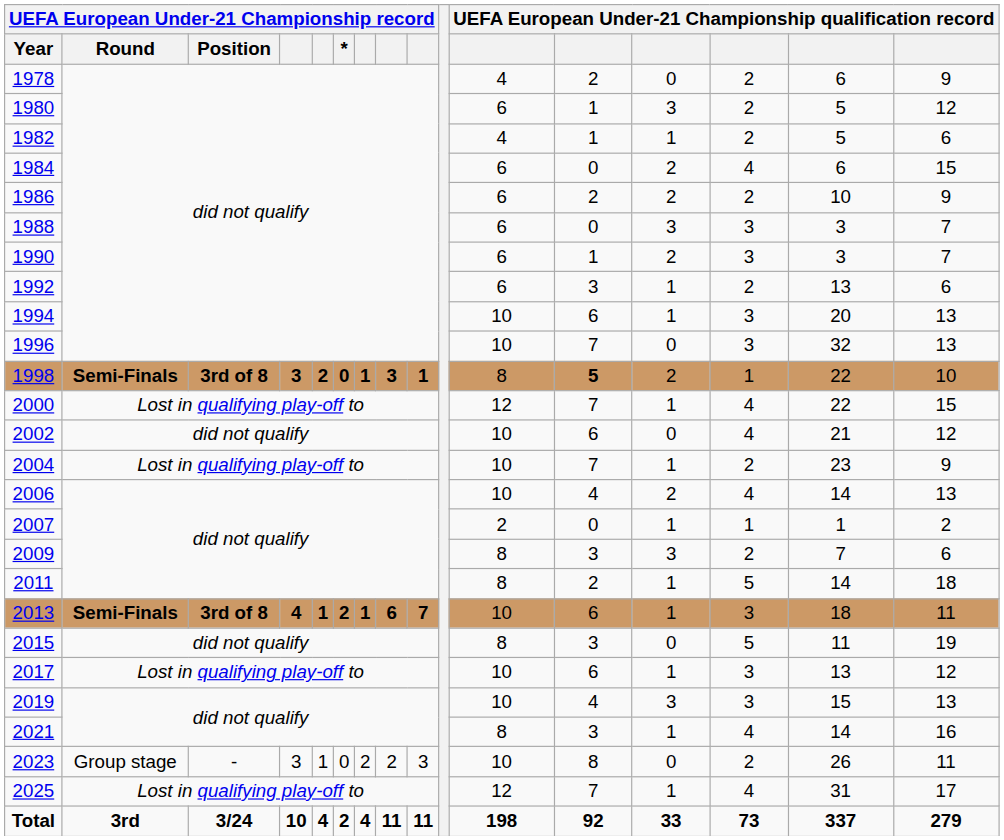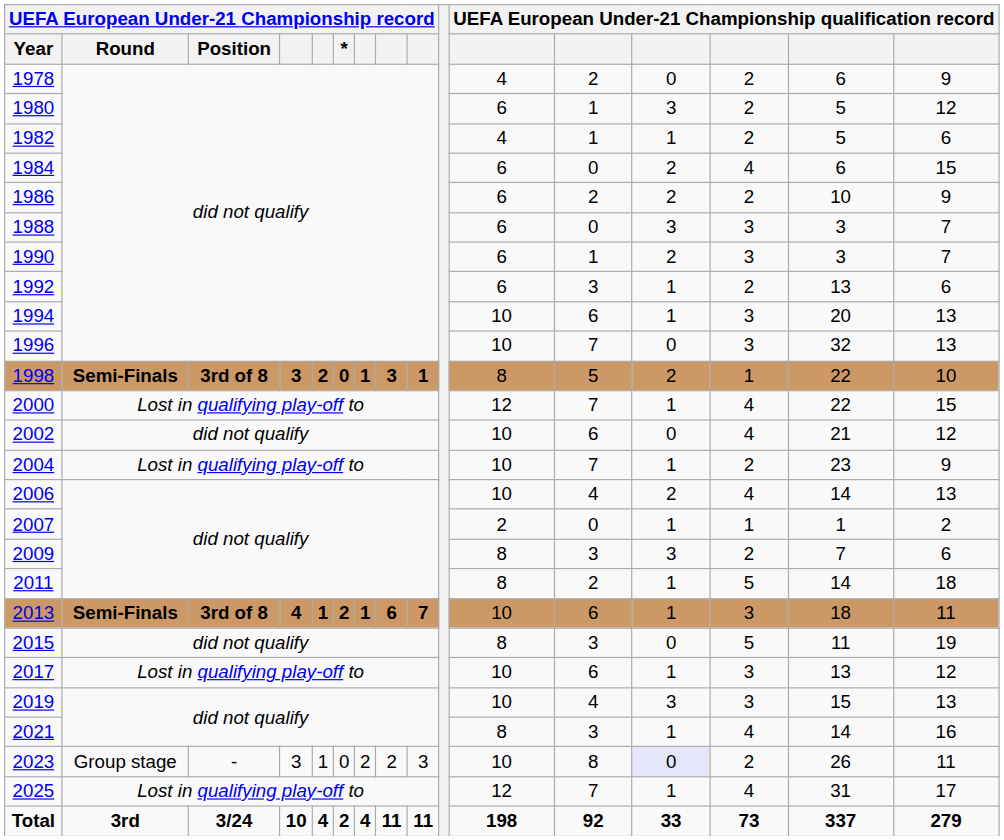(593, 375) bold -> (593, 375) normal
(671, 761) no background -> (671, 761) lavender background
